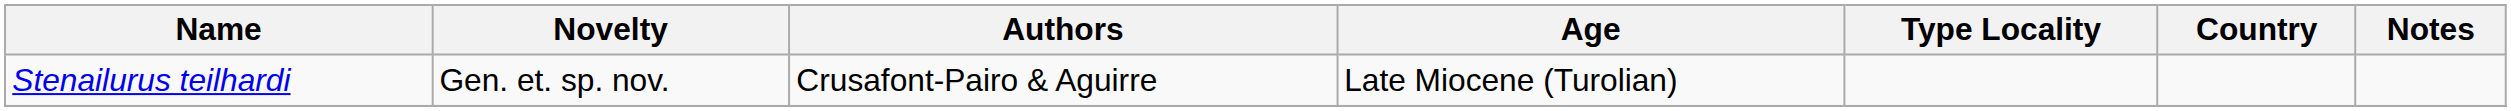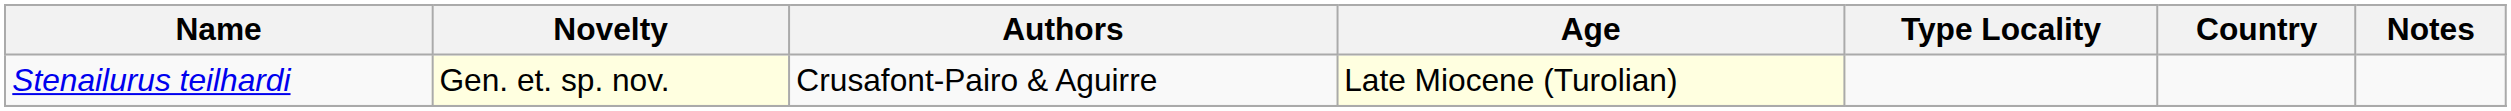(554, 79) no background -> (554, 79) lightyellow background
(1511, 79) no background -> (1511, 79) lightyellow background
